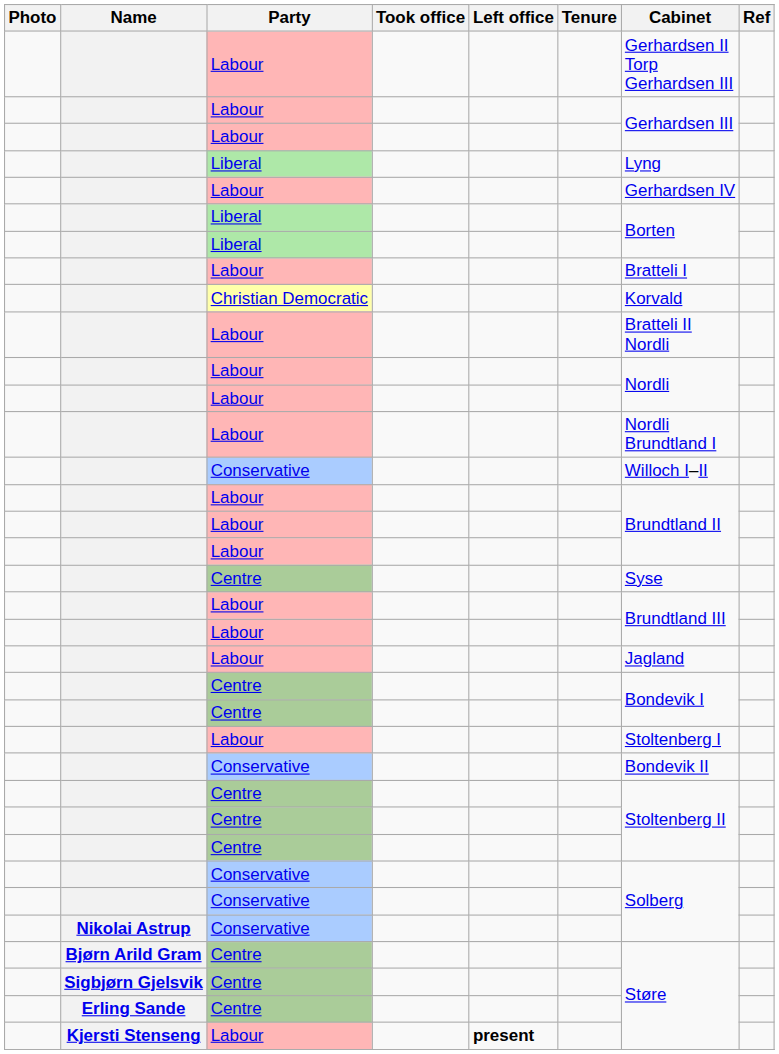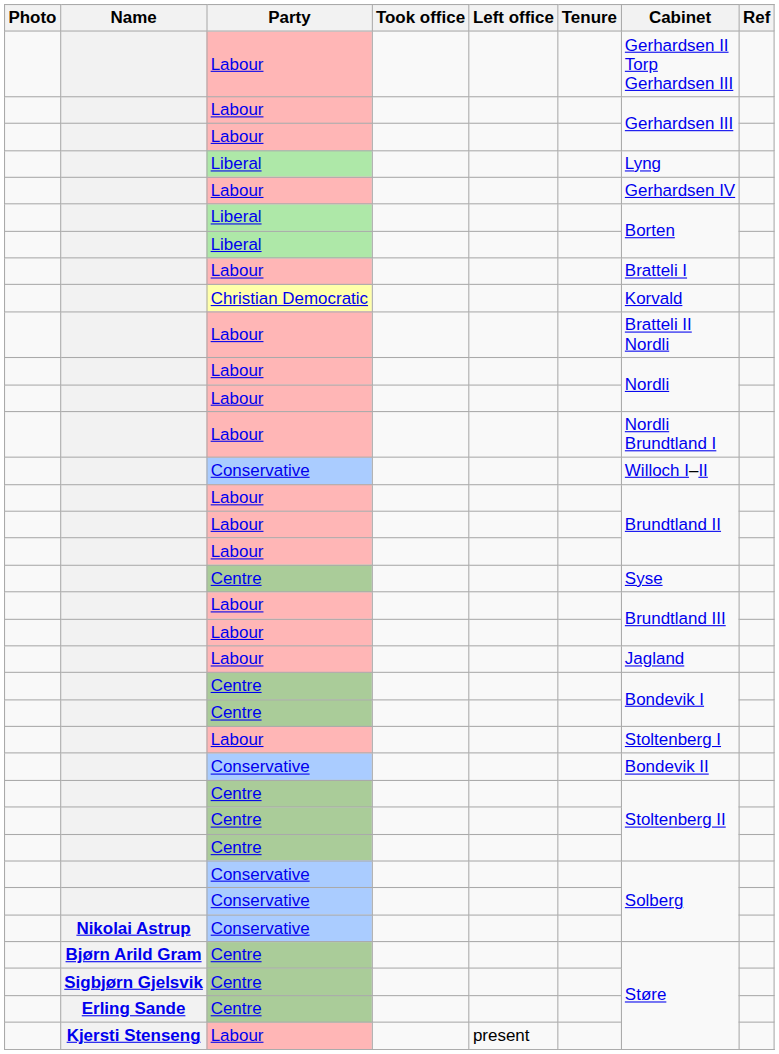(504, 1035) bold -> (501, 1035) normal
